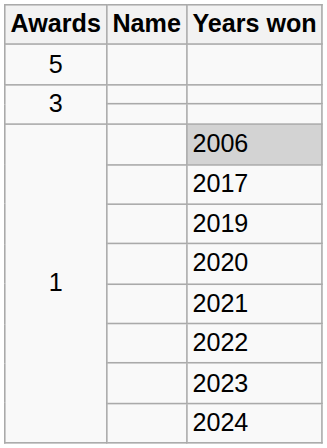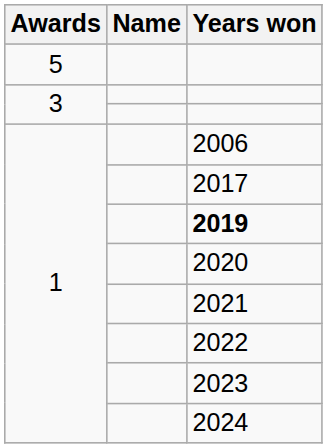(220, 143) lightgrey background -> (220, 143) no background
(220, 223) normal -> (220, 223) bold
